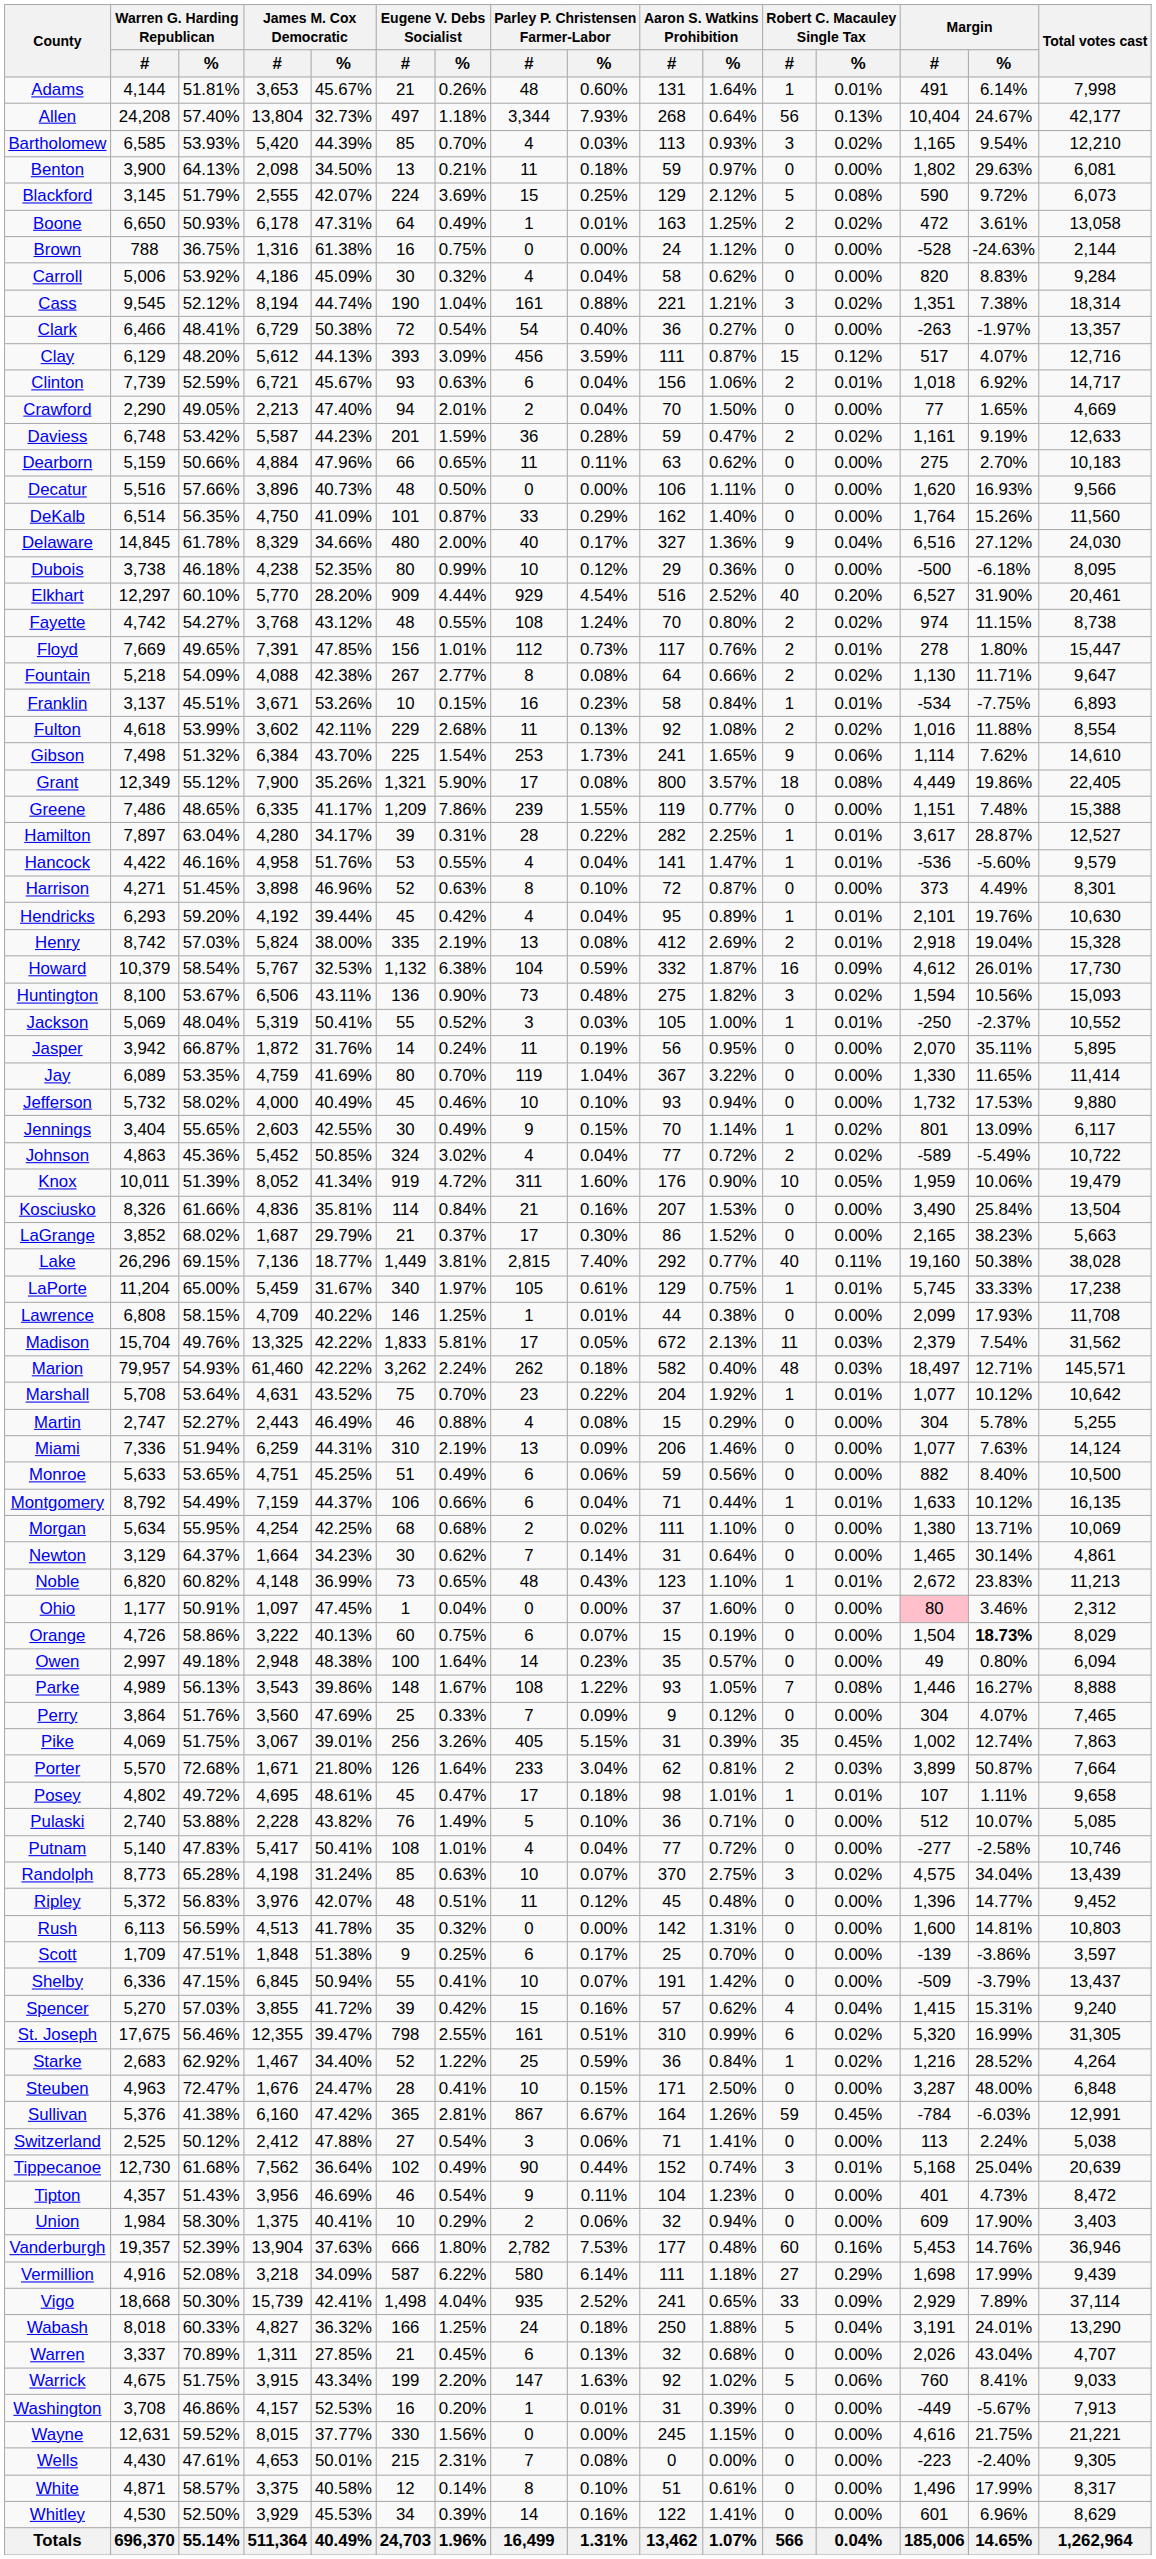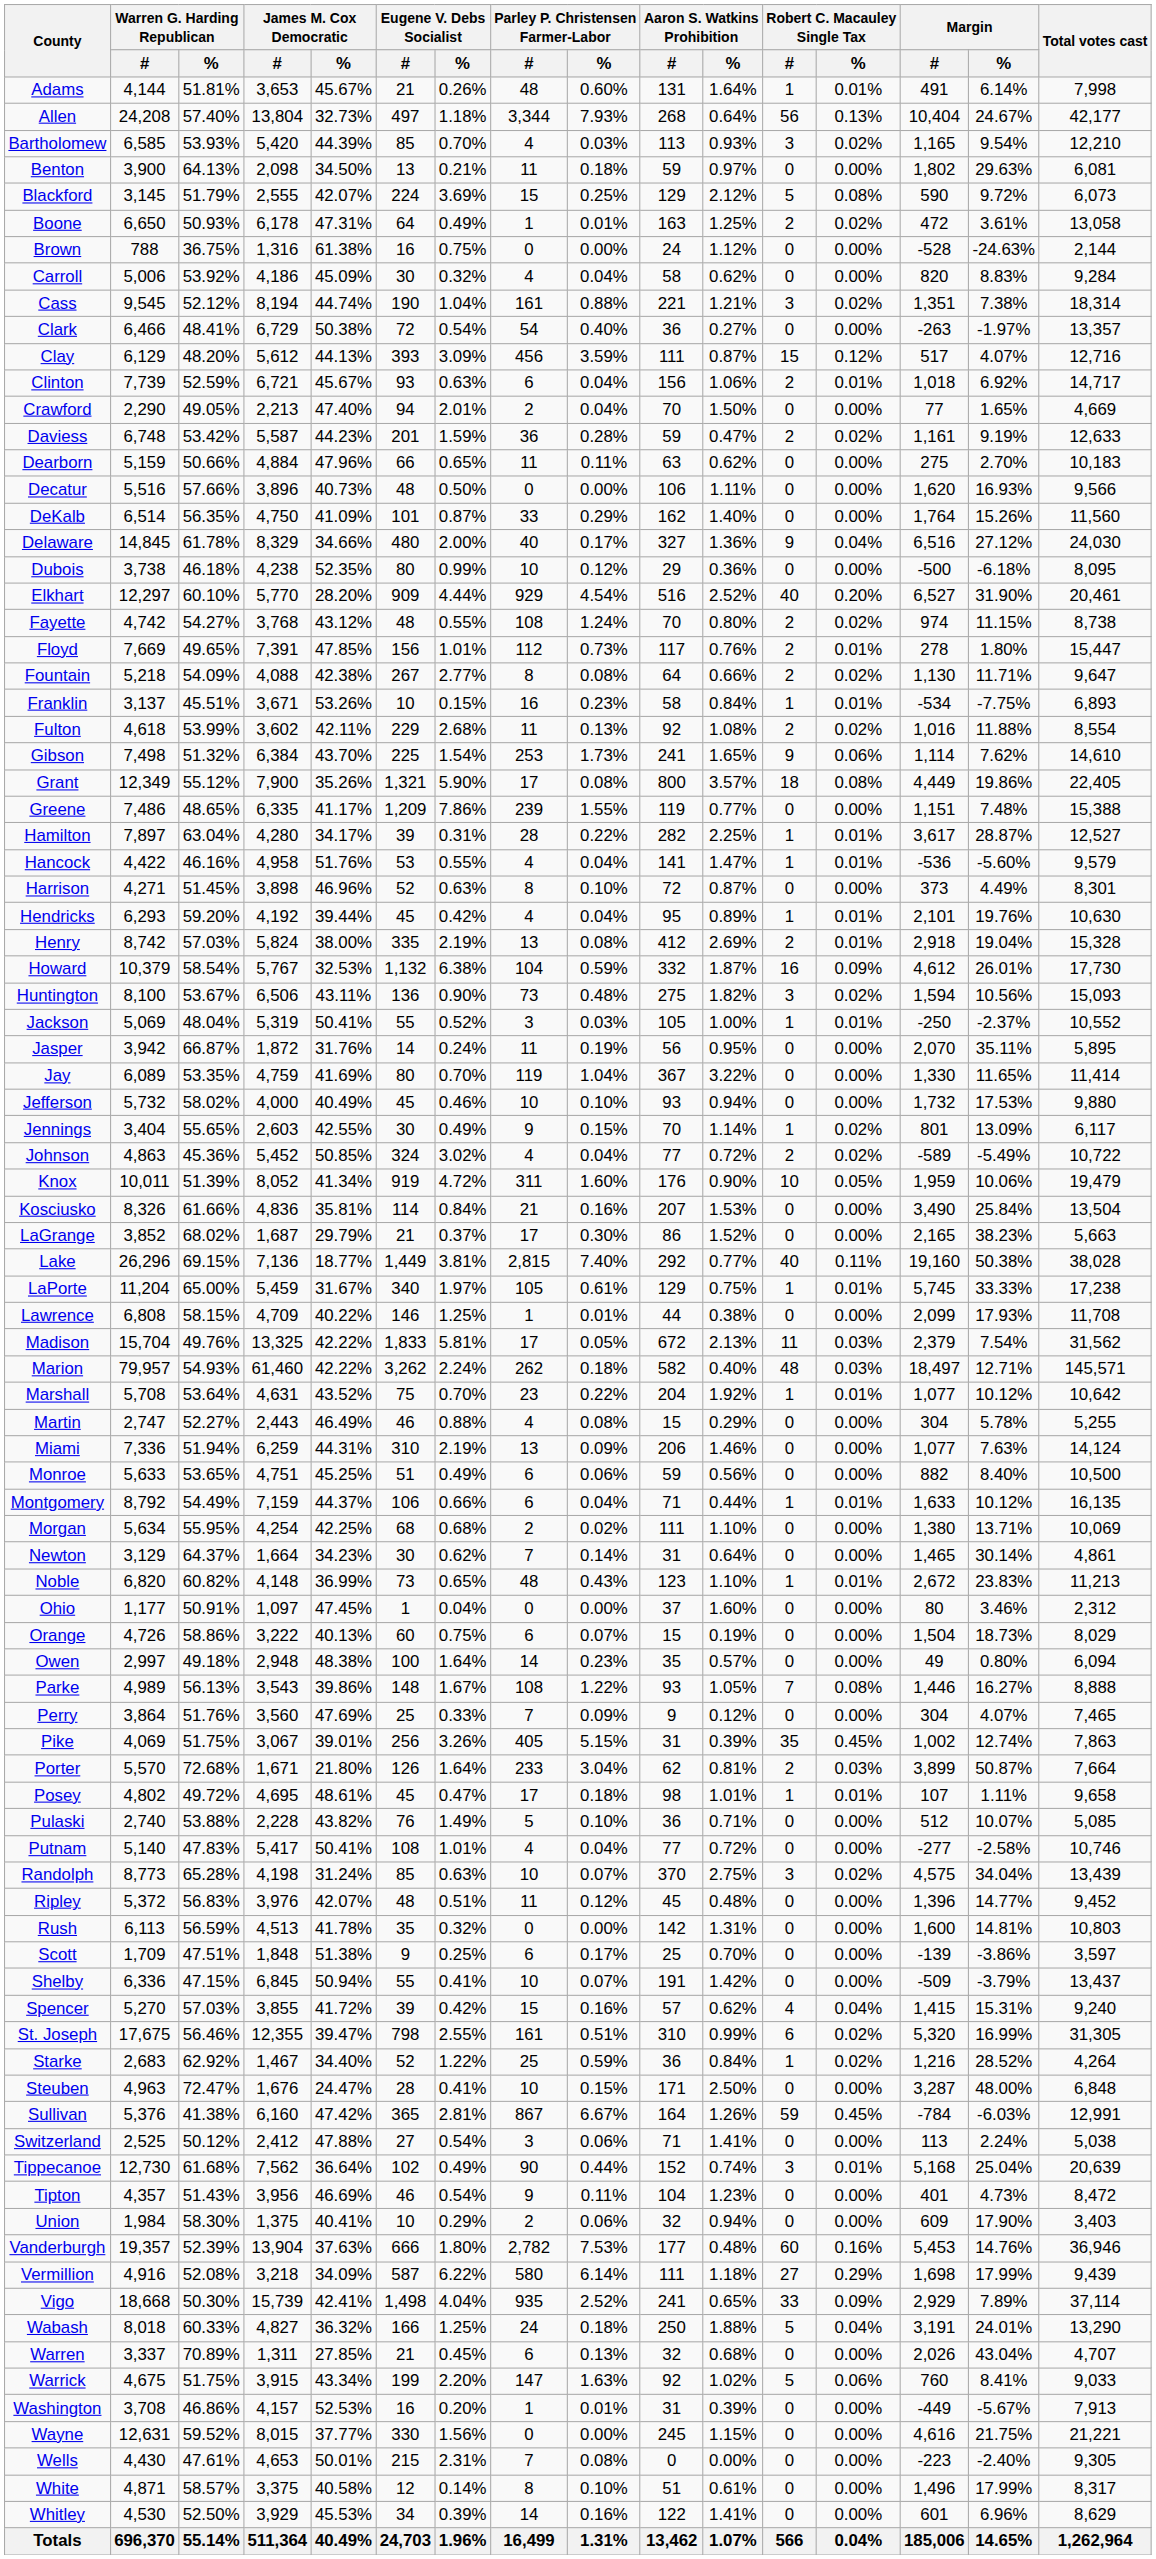(934, 1608) pink background -> (934, 1608) no background
(1004, 1635) bold -> (1004, 1635) normal
